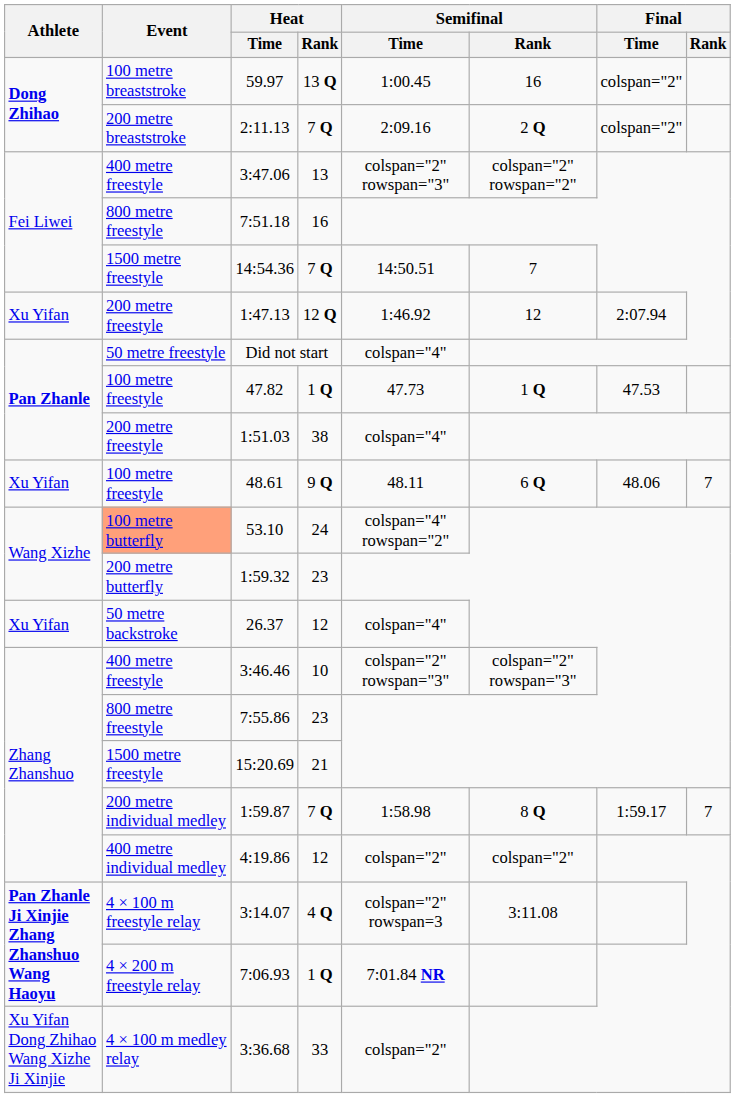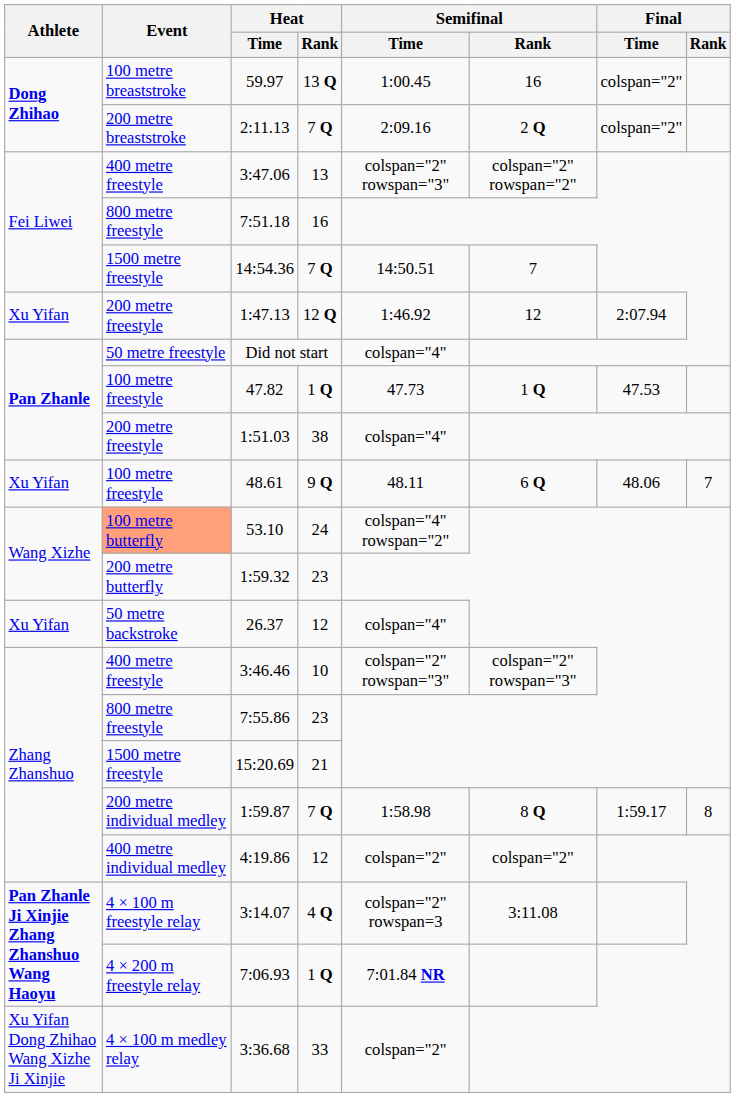(708, 811) 7 -> (708, 811) 8
